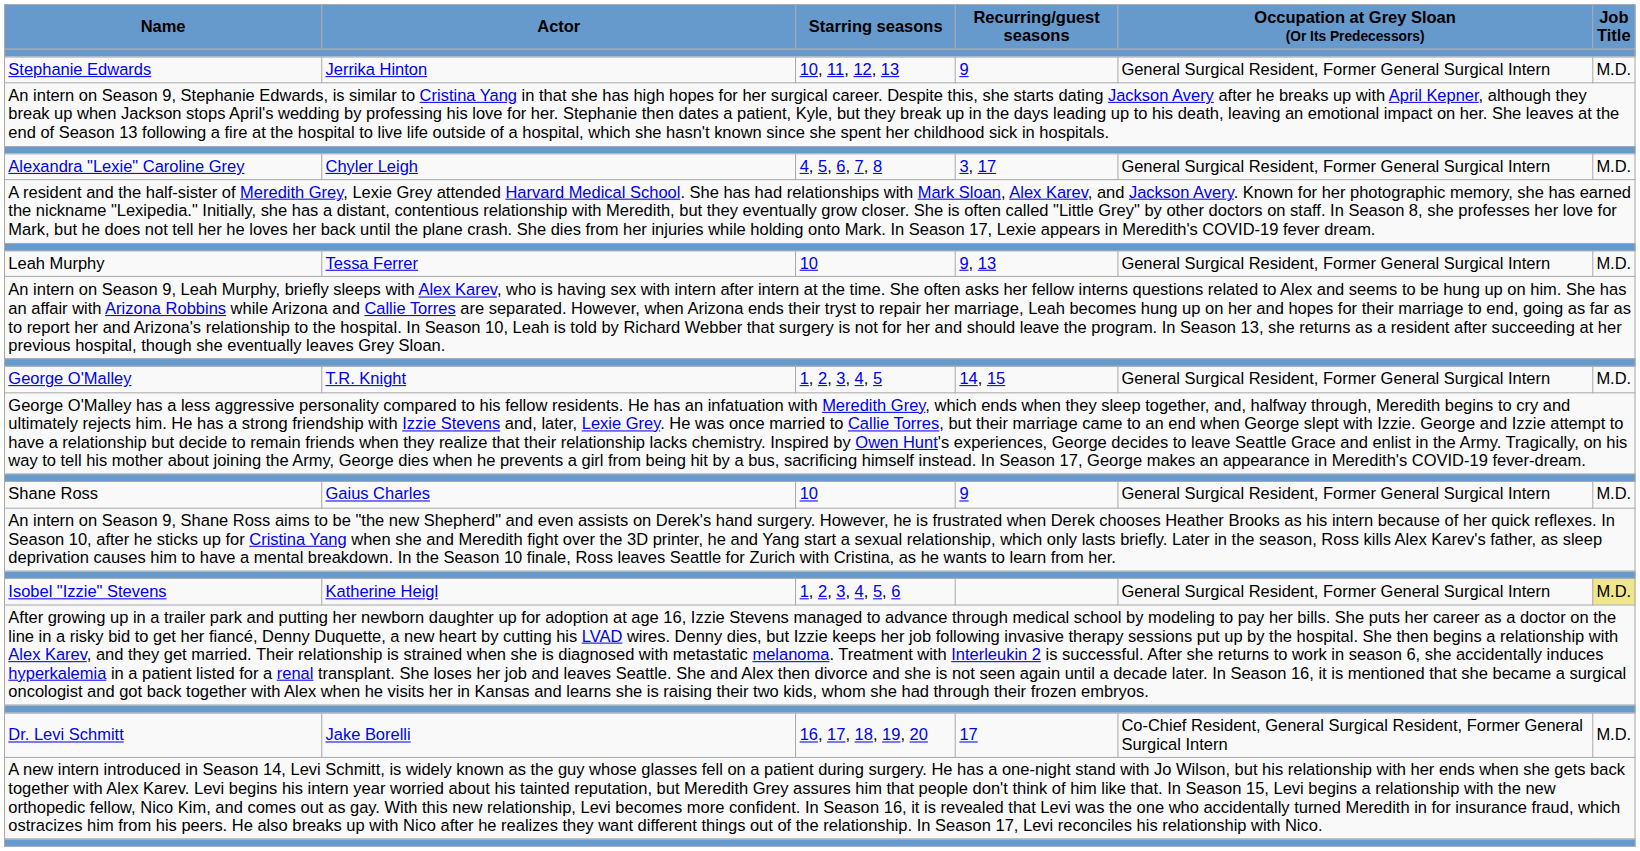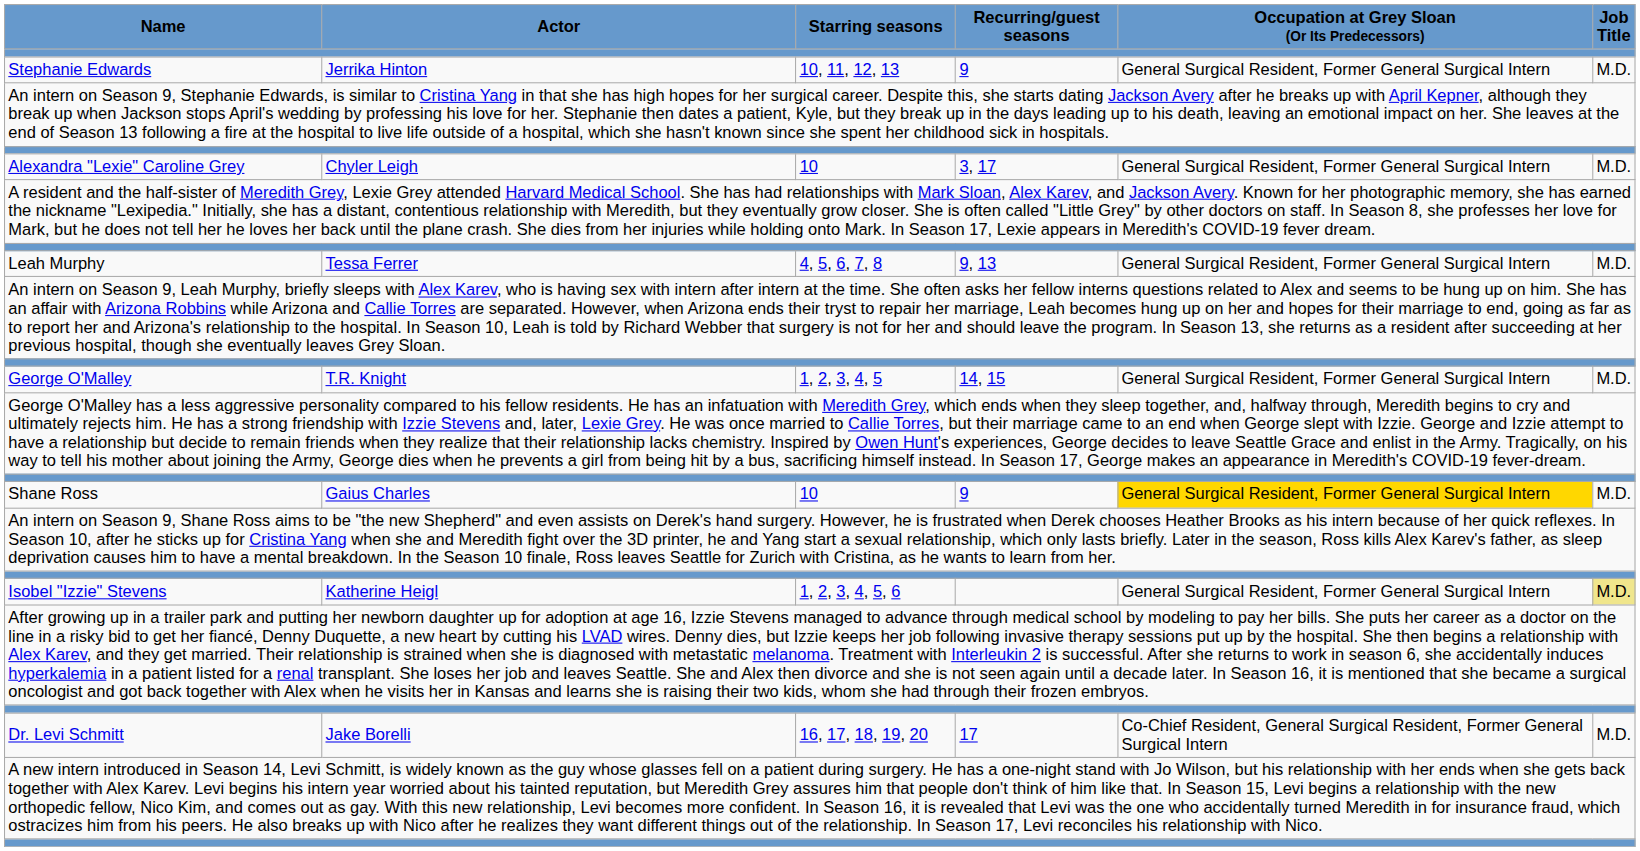(841, 166) 4, 5, 6, 7, 8 -> (809, 166) 10
(809, 263) 10 -> (841, 263) 4, 5, 6, 7, 8
(1336, 494) no background -> (1336, 494) gold background
